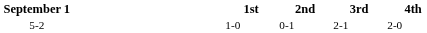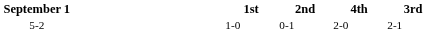columns swapped: (359, 9) <-> (413, 9)
